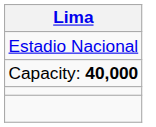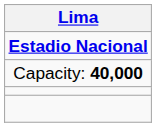(73, 45) normal -> (78, 45) bold
